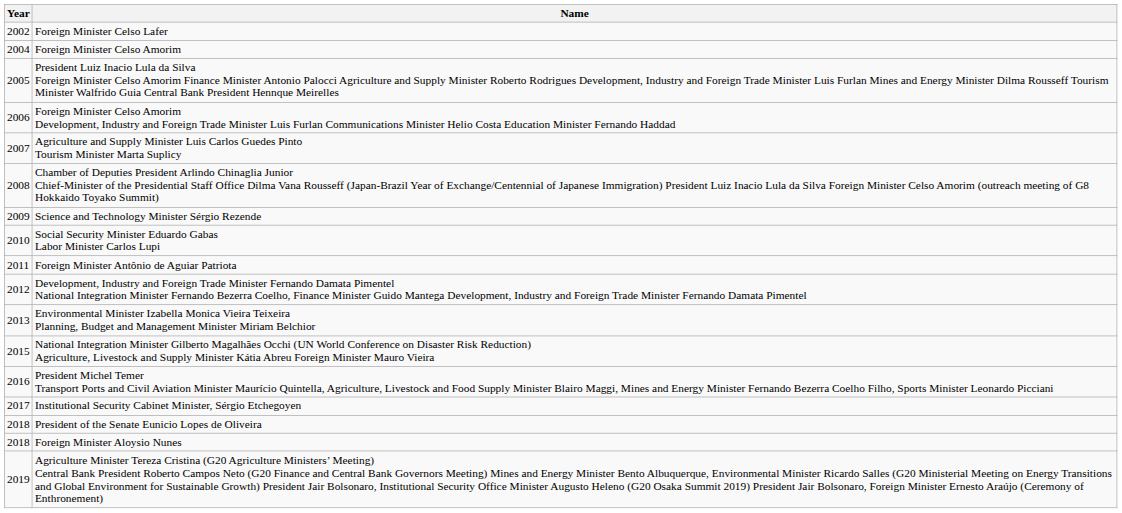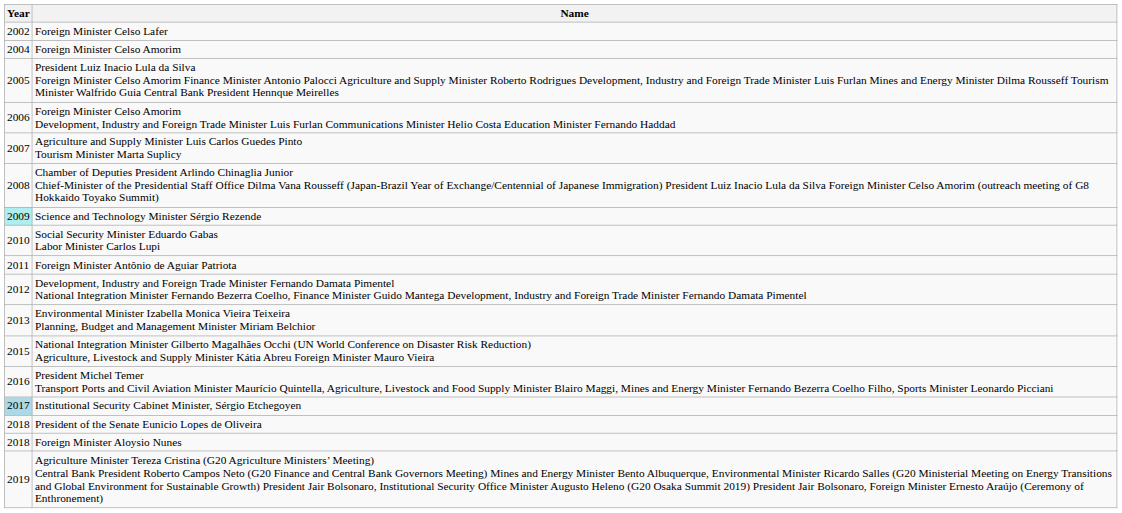(18, 216) no background -> (18, 216) paleturquoise background
(18, 406) no background -> (18, 406) lightblue background
